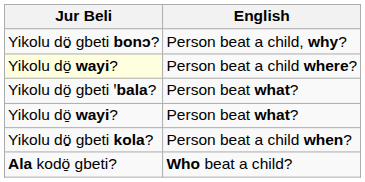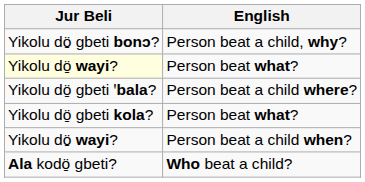(262, 66) Person beat a child where? -> (232, 66) Person beat what?
(232, 90) Person beat what? -> (262, 90) Person beat a child where?
(63, 115) Yikolu dö̱ wayi? -> (81, 115) Yikolu dö̱ gbeti kola?
(81, 139) Yikolu dö̱ gbeti kola? -> (63, 139) Yikolu dö̱ wayi?
